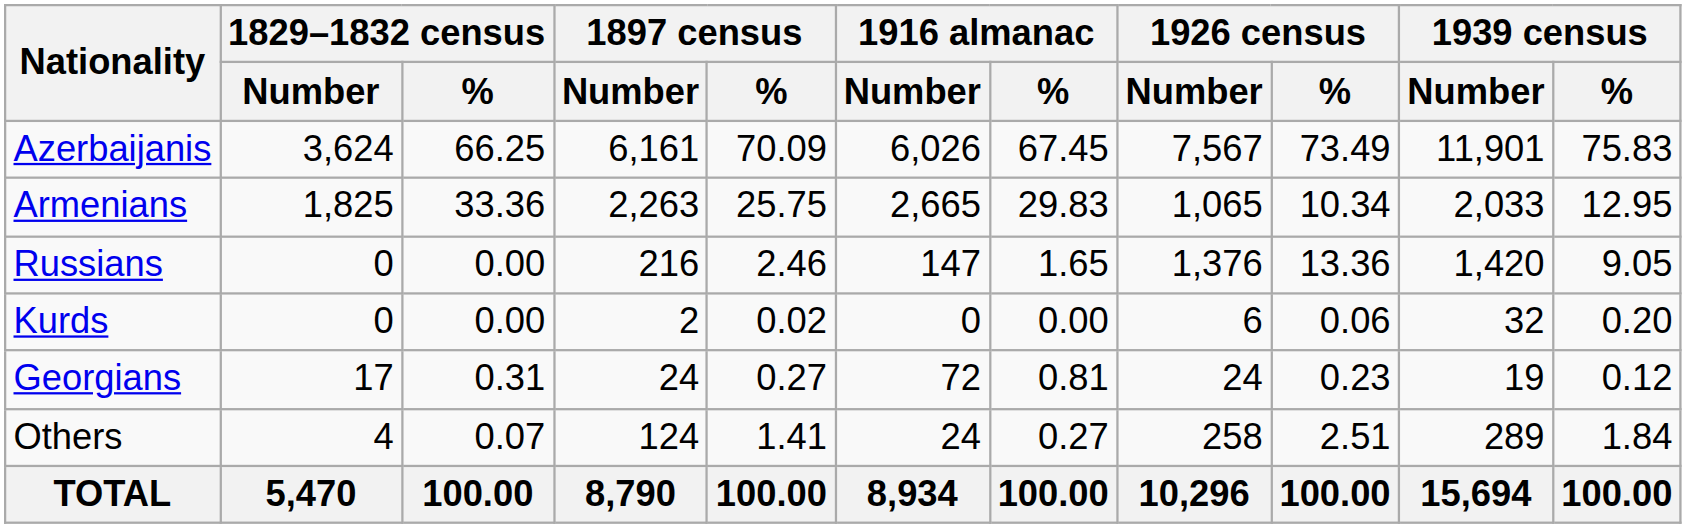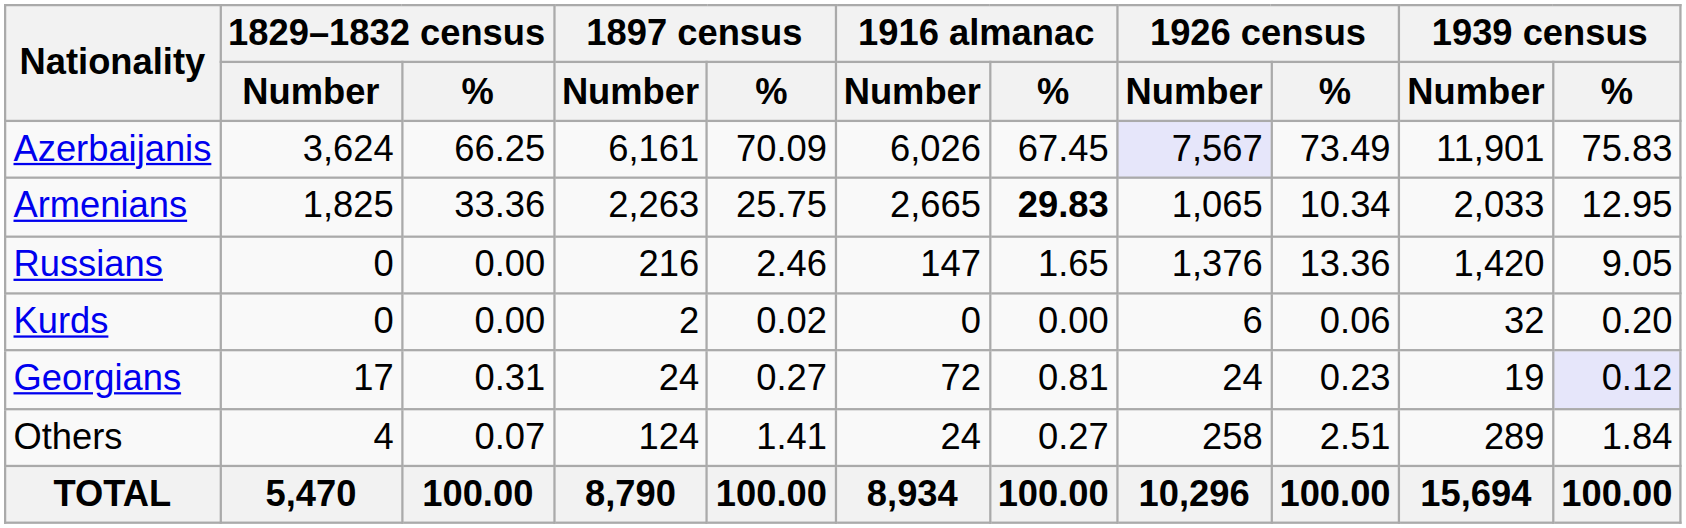(1217, 148) no background -> (1217, 148) lavender background
(1063, 206) normal -> (1063, 206) bold
(1637, 378) no background -> (1637, 378) lavender background
